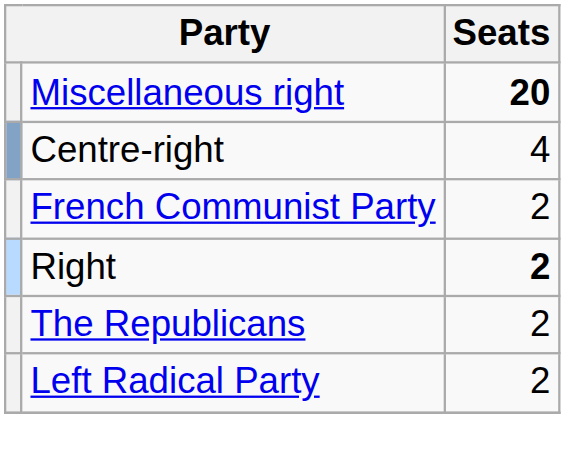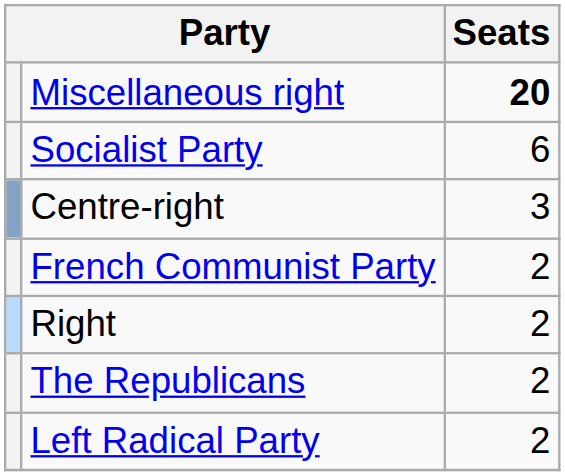+ row: (147, 149)
(540, 149) 4 -> (540, 207) 3
(540, 265) bold -> (540, 324) normal
